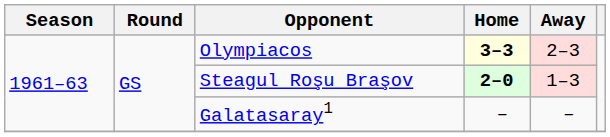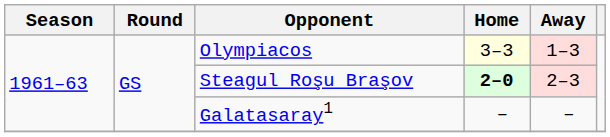(497, 50) bold -> (497, 50) normal
(563, 50) 2–3 -> (563, 50) 1–3
(563, 81) 1–3 -> (563, 81) 2–3
